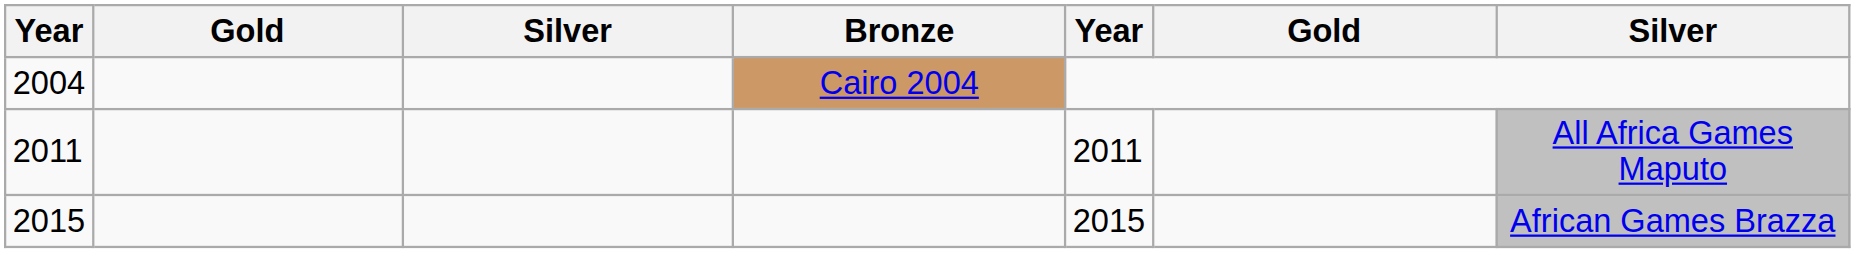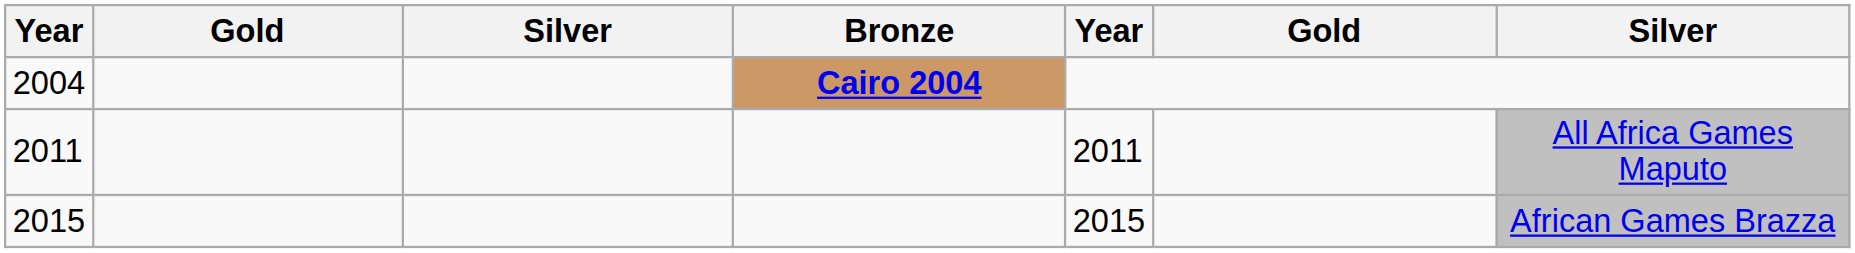(899, 83) normal -> (899, 83) bold
